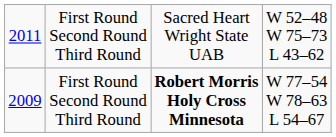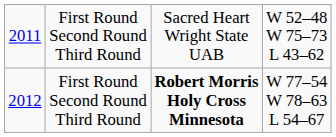(25, 100) 2009 -> (25, 100) 2012
